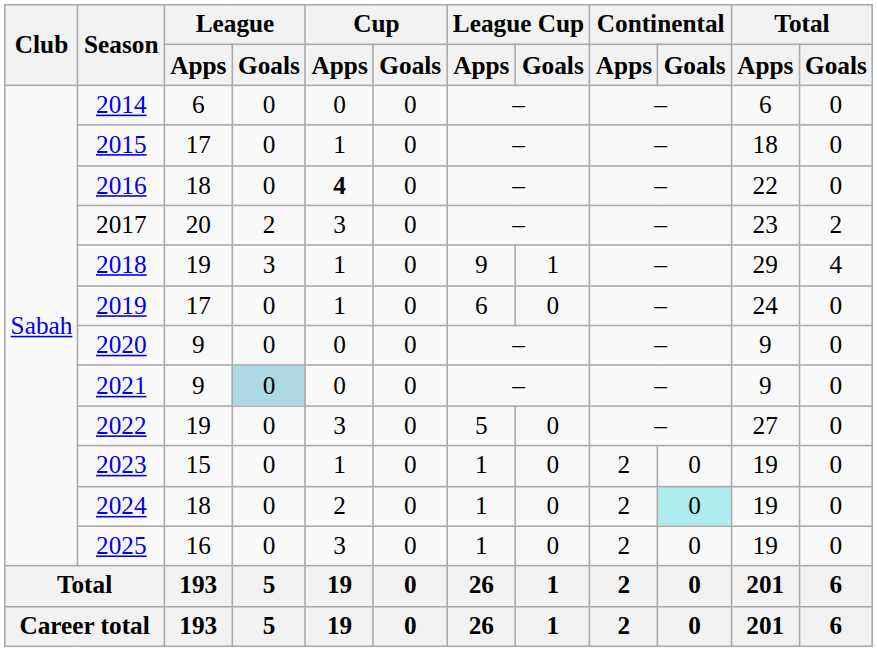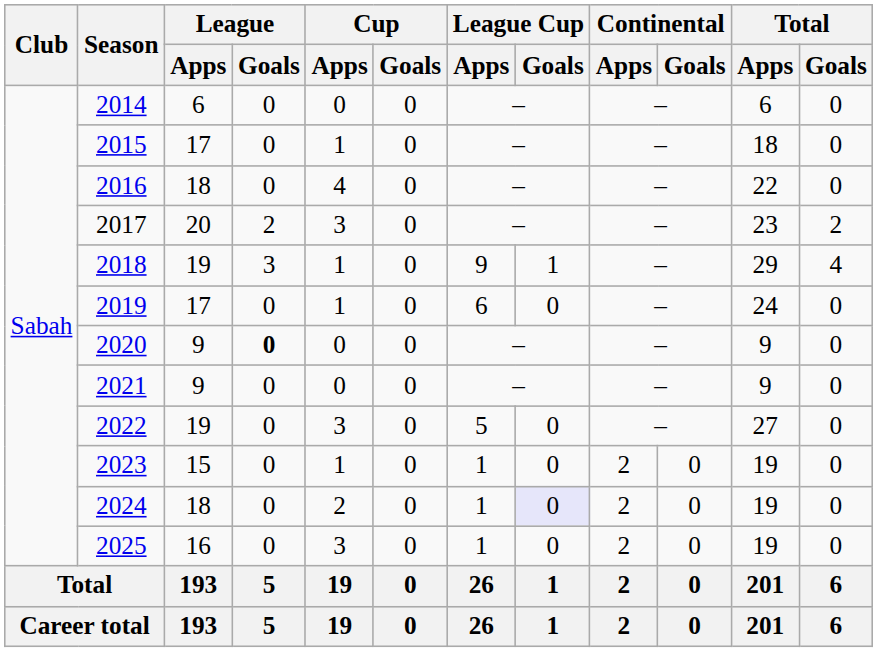(340, 184) bold -> (340, 184) normal
(269, 345) normal -> (269, 345) bold
(269, 385) lightblue background -> (269, 385) no background
(553, 505) no background -> (553, 505) lavender background
(695, 505) paleturquoise background -> (695, 505) no background
